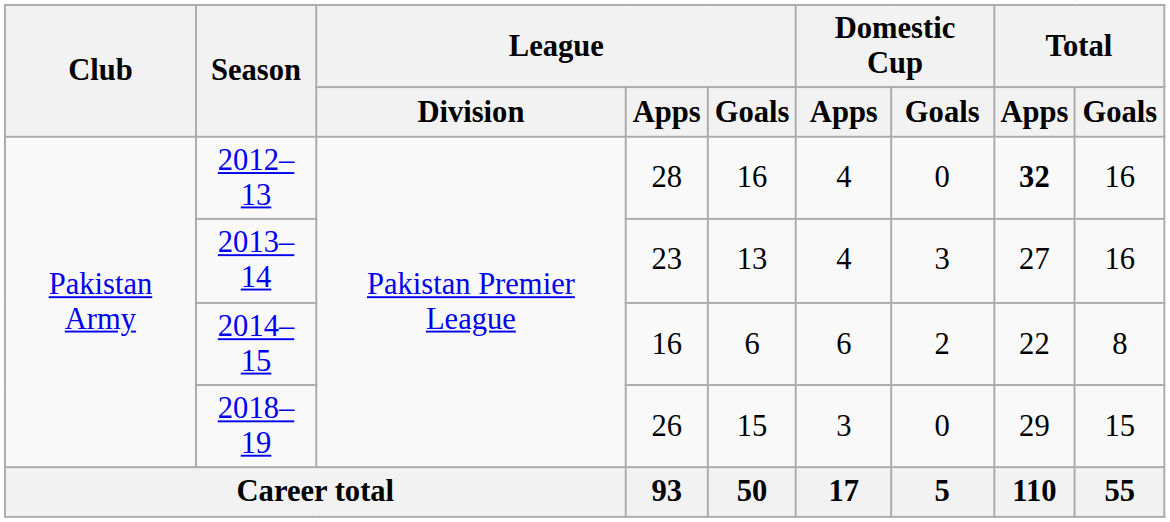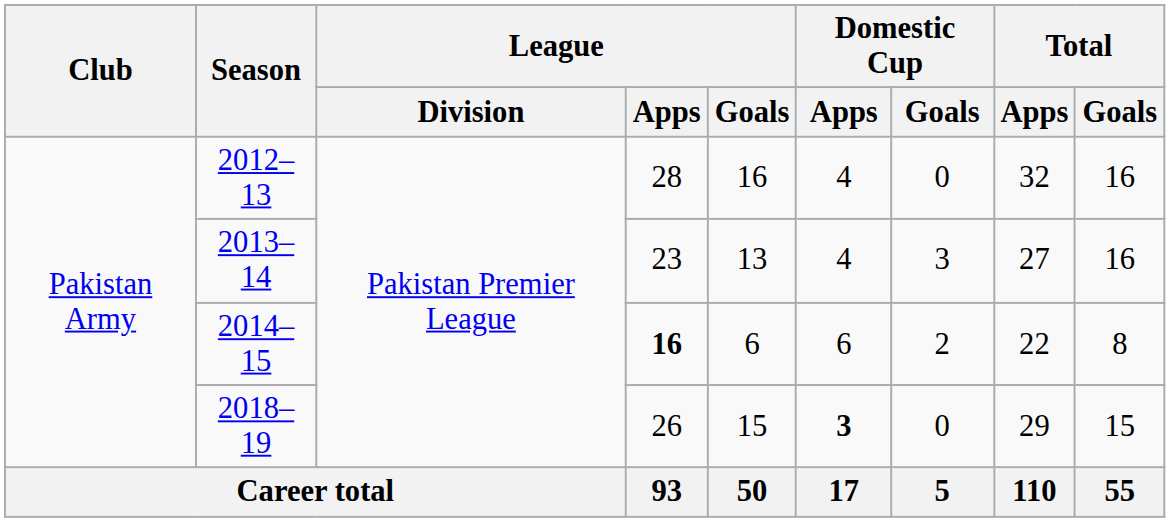(1034, 177) bold -> (1034, 177) normal
(667, 342) normal -> (667, 342) bold
(844, 425) normal -> (844, 425) bold
